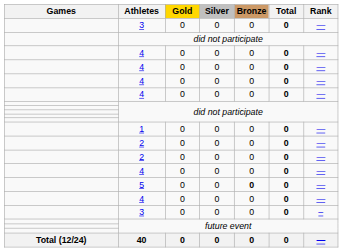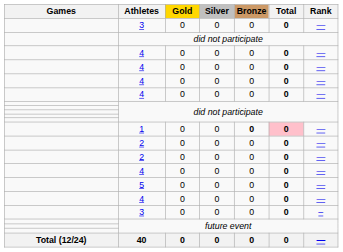(252, 129) normal -> (252, 129) bold
(286, 129) no background -> (286, 129) pink background
(252, 185) bold -> (252, 185) normal
